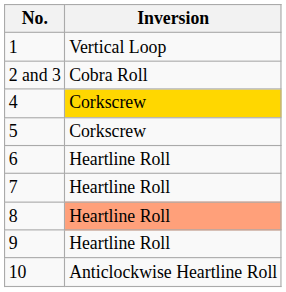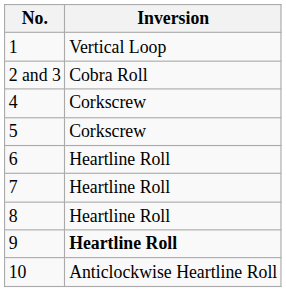(108, 103) gold background -> (108, 103) no background
(120, 215) lightsalmon background -> (120, 215) no background
(120, 243) normal -> (123, 243) bold
